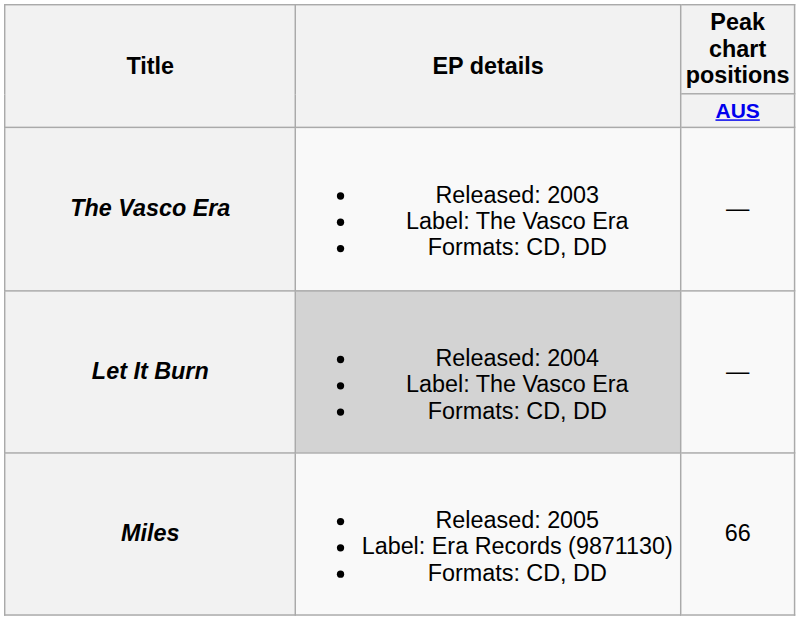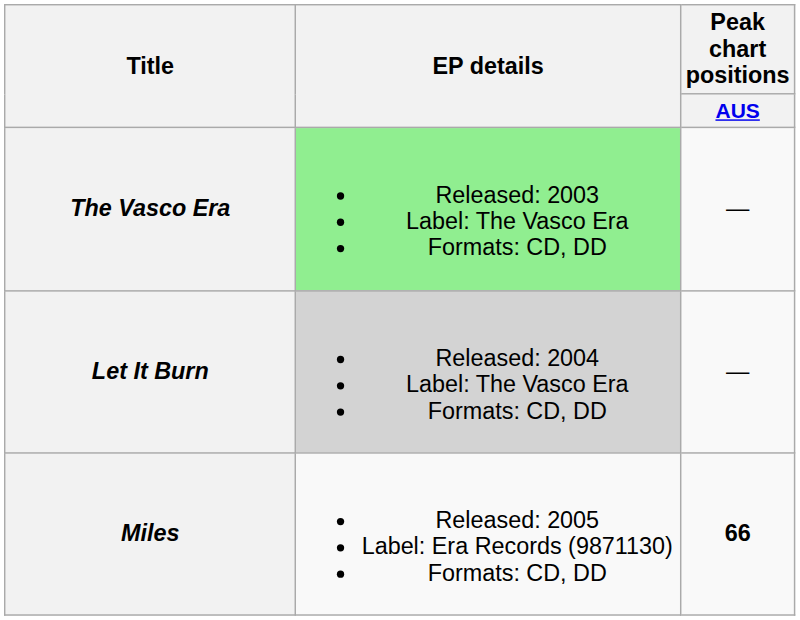(488, 222) no background -> (488, 222) lightgreen background
(738, 533) normal -> (738, 533) bold
